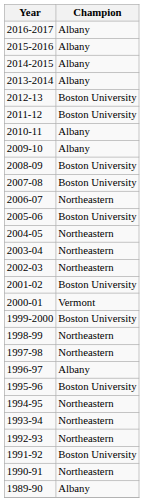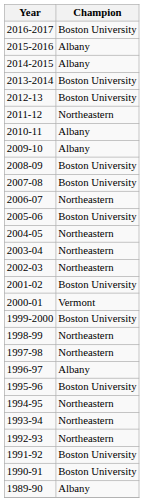(74, 30) Albany -> (97, 30) Boston University
(74, 81) Albany -> (97, 81) Boston University
(97, 115) Boston University -> (86, 115) Northeastern
(86, 472) Northeastern -> (97, 472) Boston University
